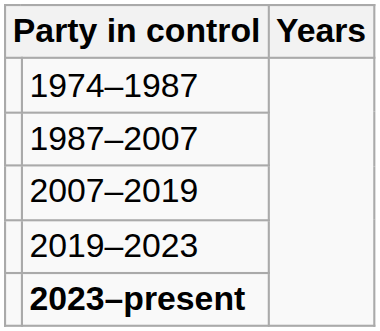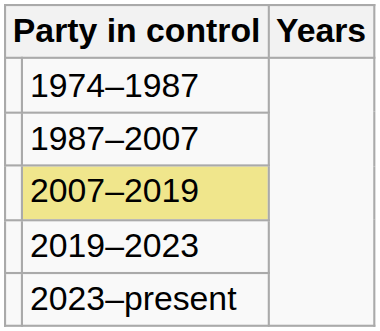(114, 191) no background -> (115, 191) khaki background
(137, 298) bold -> (133, 298) normal
